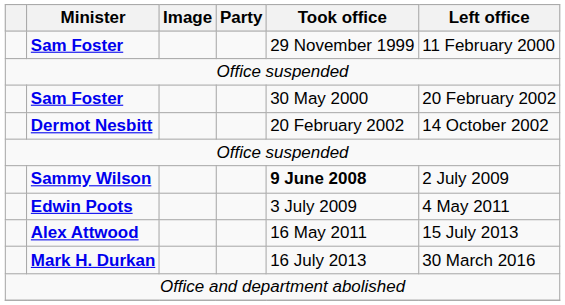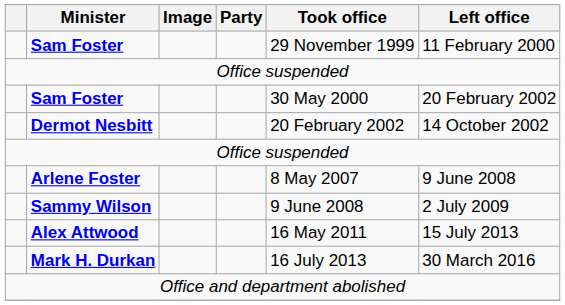+ row: (16, 179)
(318, 179) bold -> (317, 206) normal
- row: (16, 206)
